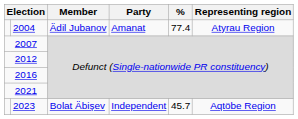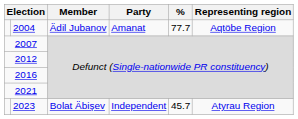(181, 28) 77.4 -> (181, 28) 77.7
(243, 28) Atyrau Region -> (243, 28) Aqtöbe Region
(243, 106) Aqtöbe Region -> (243, 106) Atyrau Region
